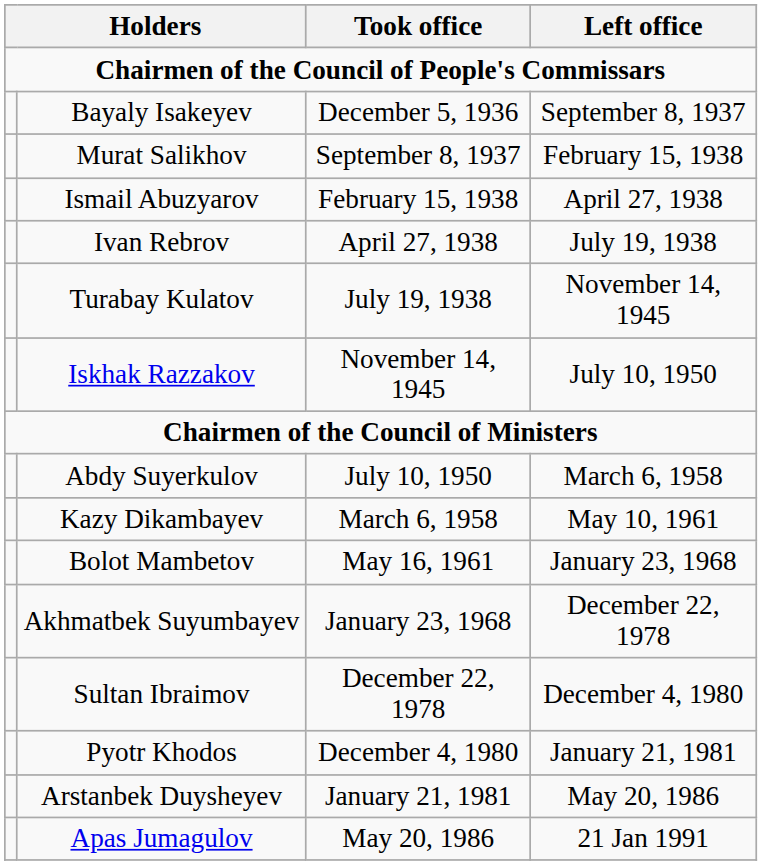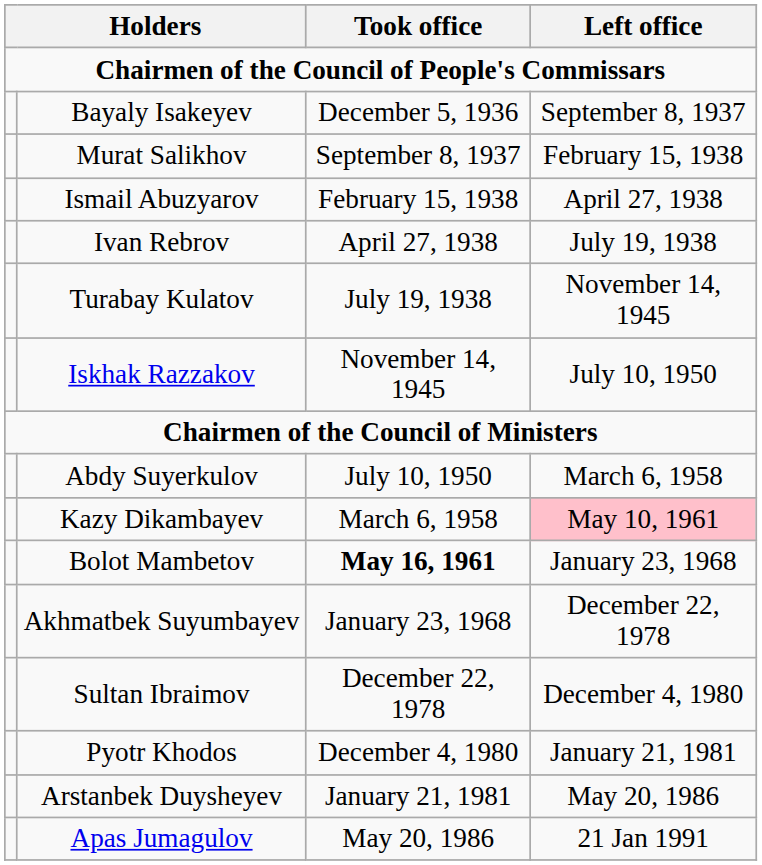(643, 518) no background -> (643, 518) pink background
(418, 561) normal -> (418, 561) bold
